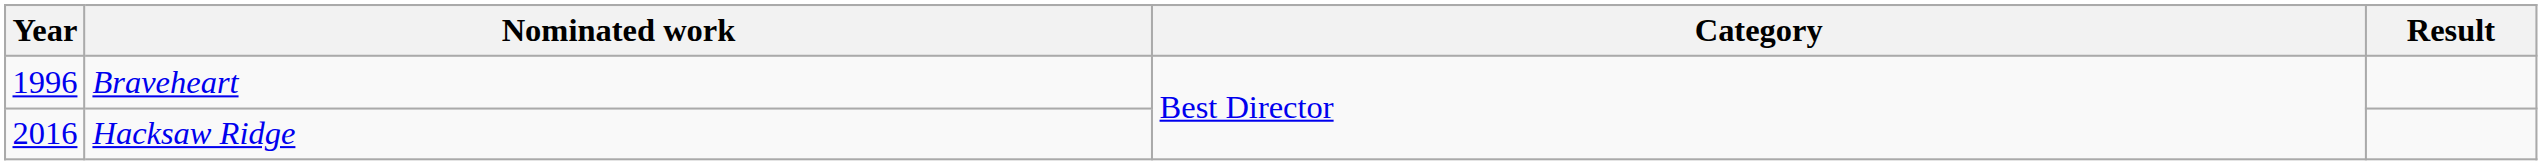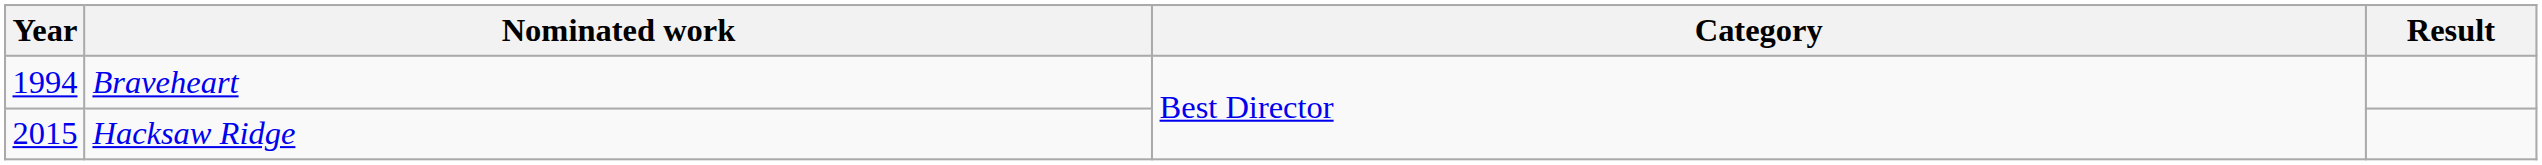(45, 81) 1996 -> (45, 81) 1994
(45, 133) 2016 -> (45, 133) 2015
